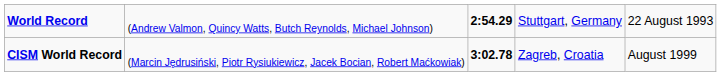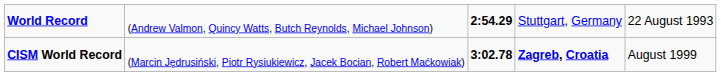(561, 54) normal -> (563, 54) bold
